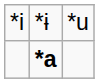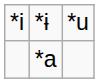(46, 59) bold -> (46, 59) normal
